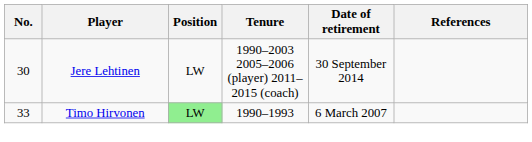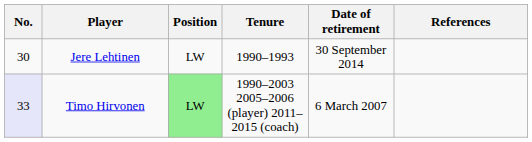(265, 70) 1990–2003 2005–2006 (player) 2011–2015 (coach) -> (265, 56) 1990–1993
(23, 112) no background -> (23, 105) lavender background
(265, 112) 1990–1993 -> (265, 105) 1990–2003 2005–2006 (player) 2011–2015 (coach)
